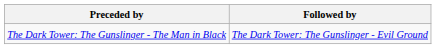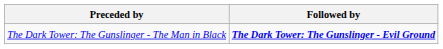(330, 34) normal -> (333, 33) bold
